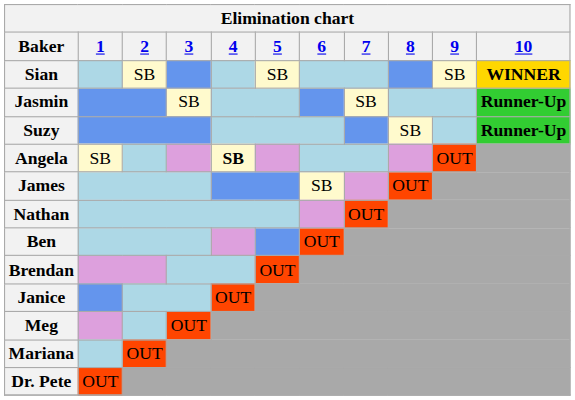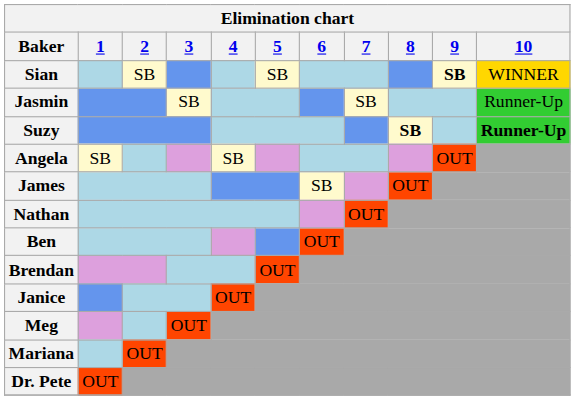(455, 74) normal -> (455, 74) bold
(524, 74) bold -> (524, 74) normal
(524, 102) bold -> (524, 102) normal
(410, 130) normal -> (410, 130) bold
(233, 158) bold -> (233, 158) normal
